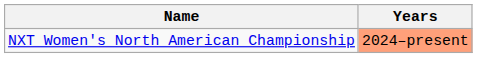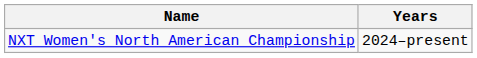(415, 41) lightsalmon background -> (415, 41) no background
